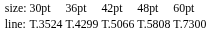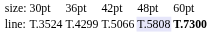(154, 24) no background -> (154, 24) lavender background
(190, 24) normal -> (190, 24) bold
